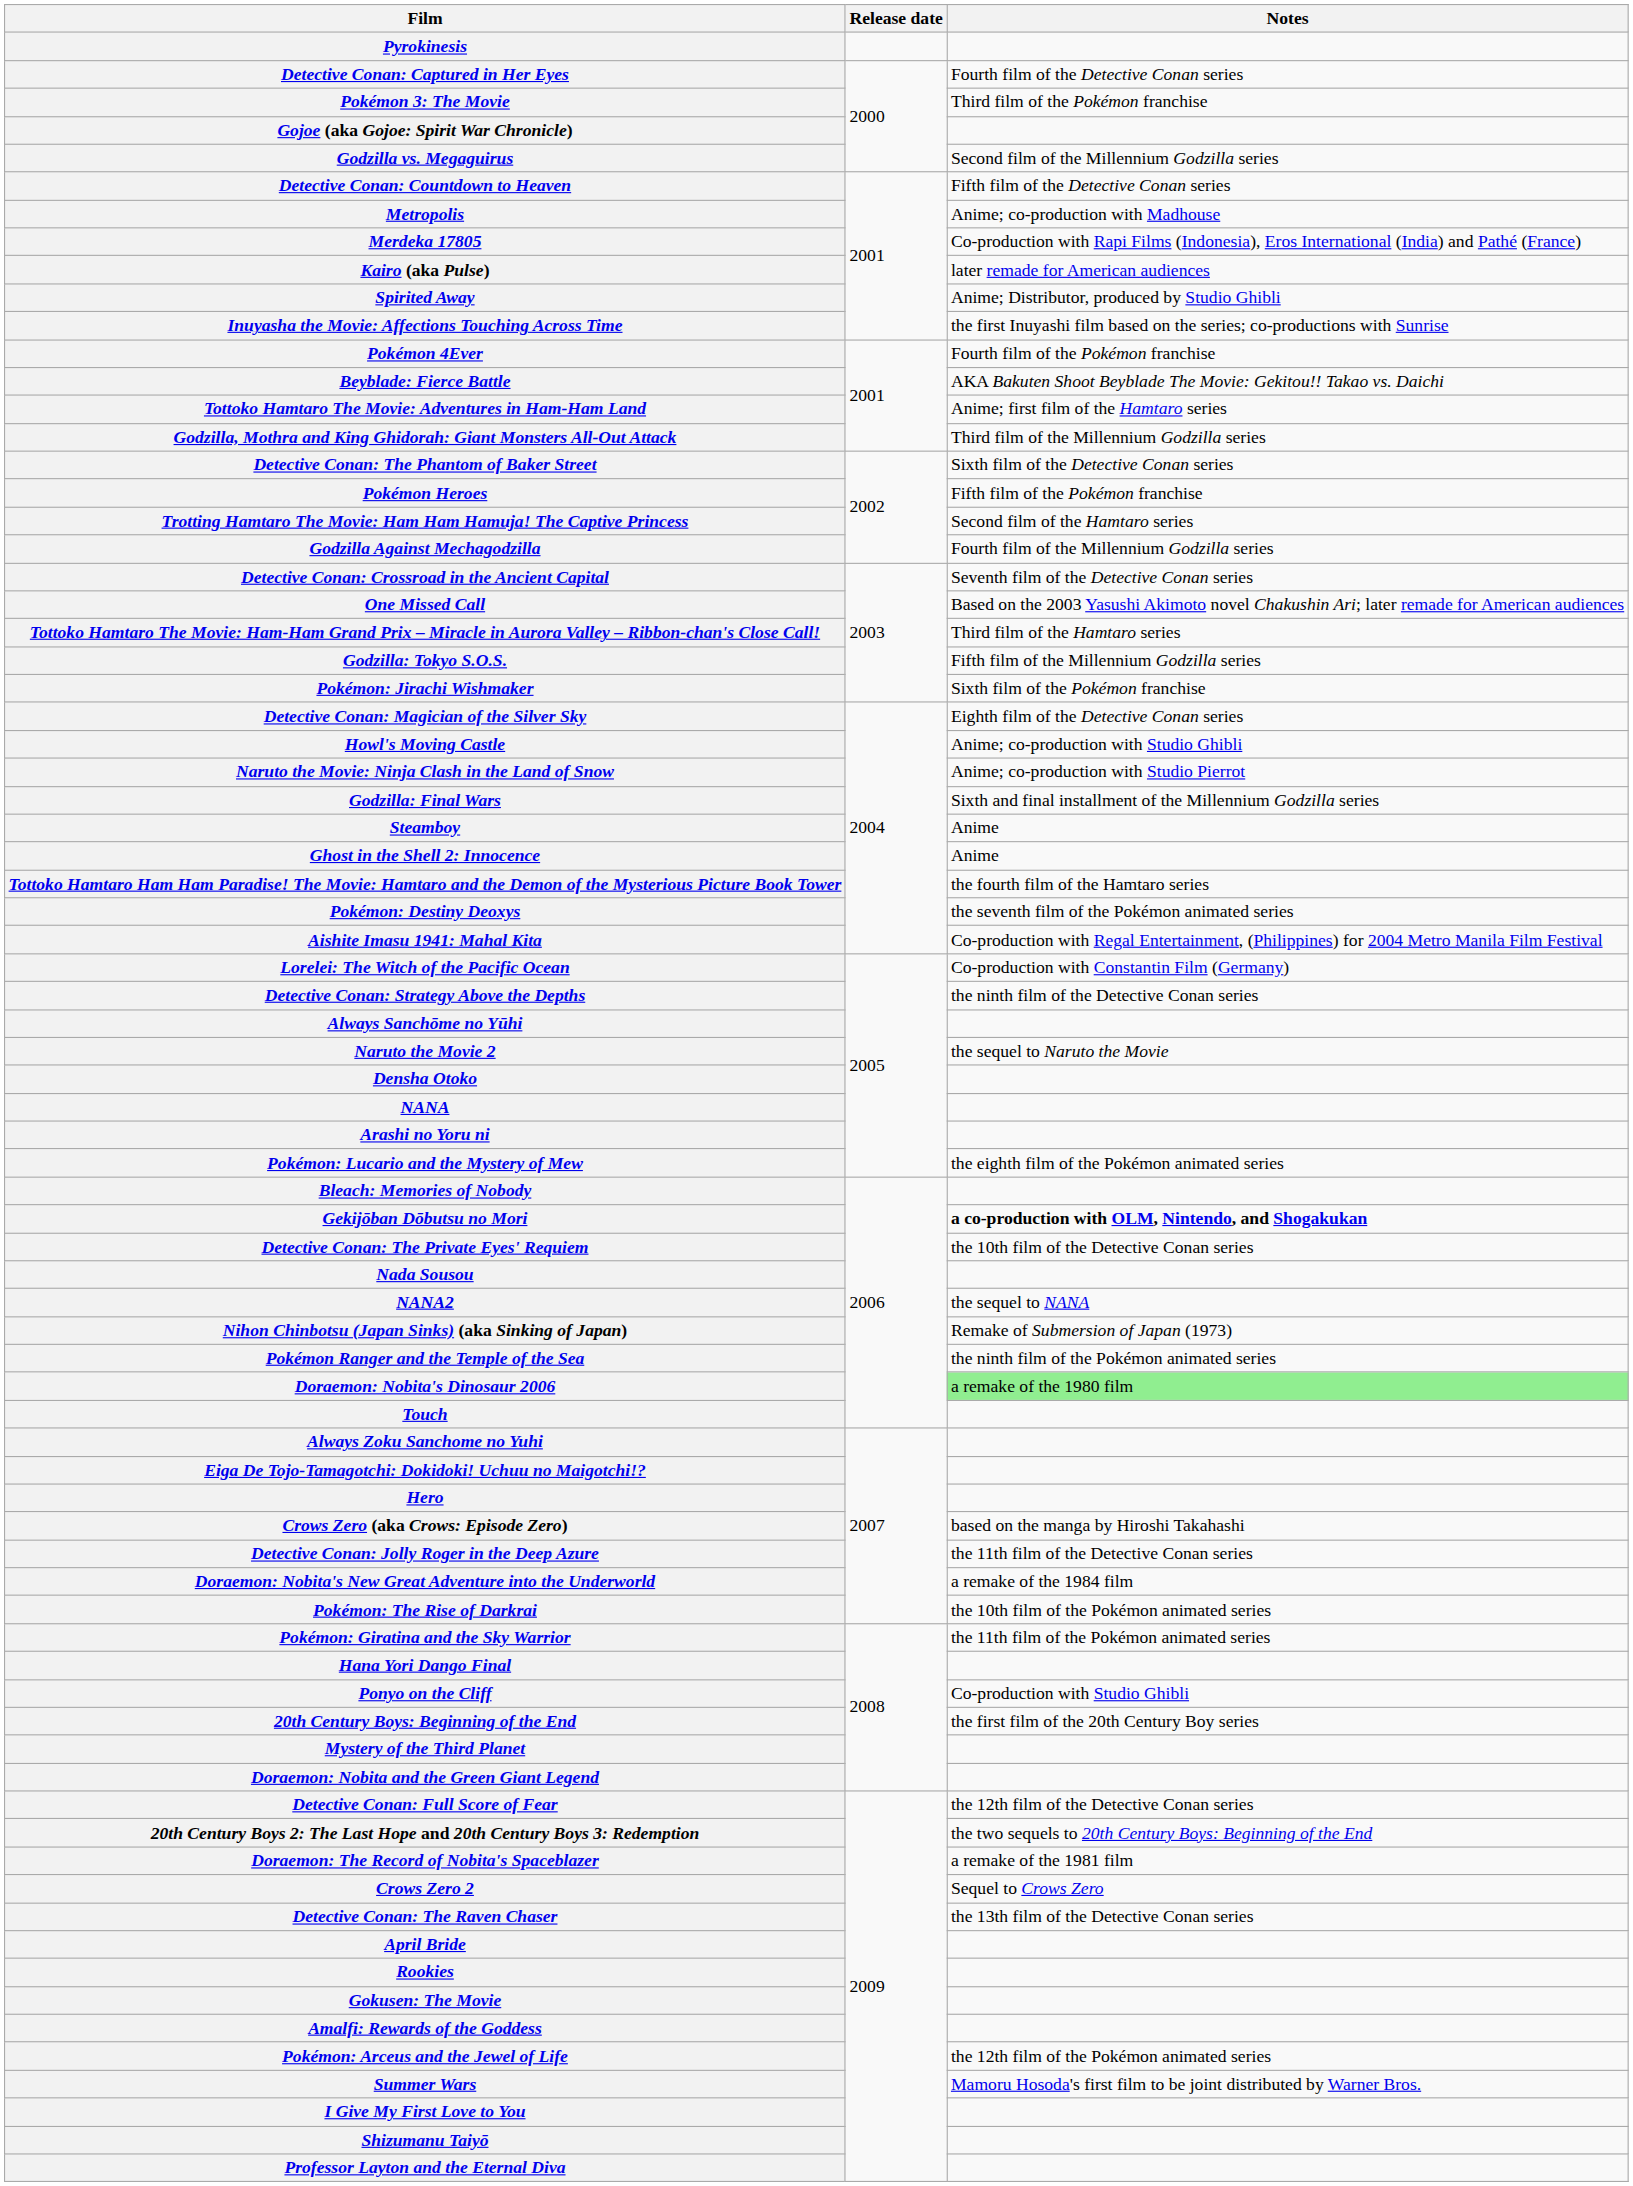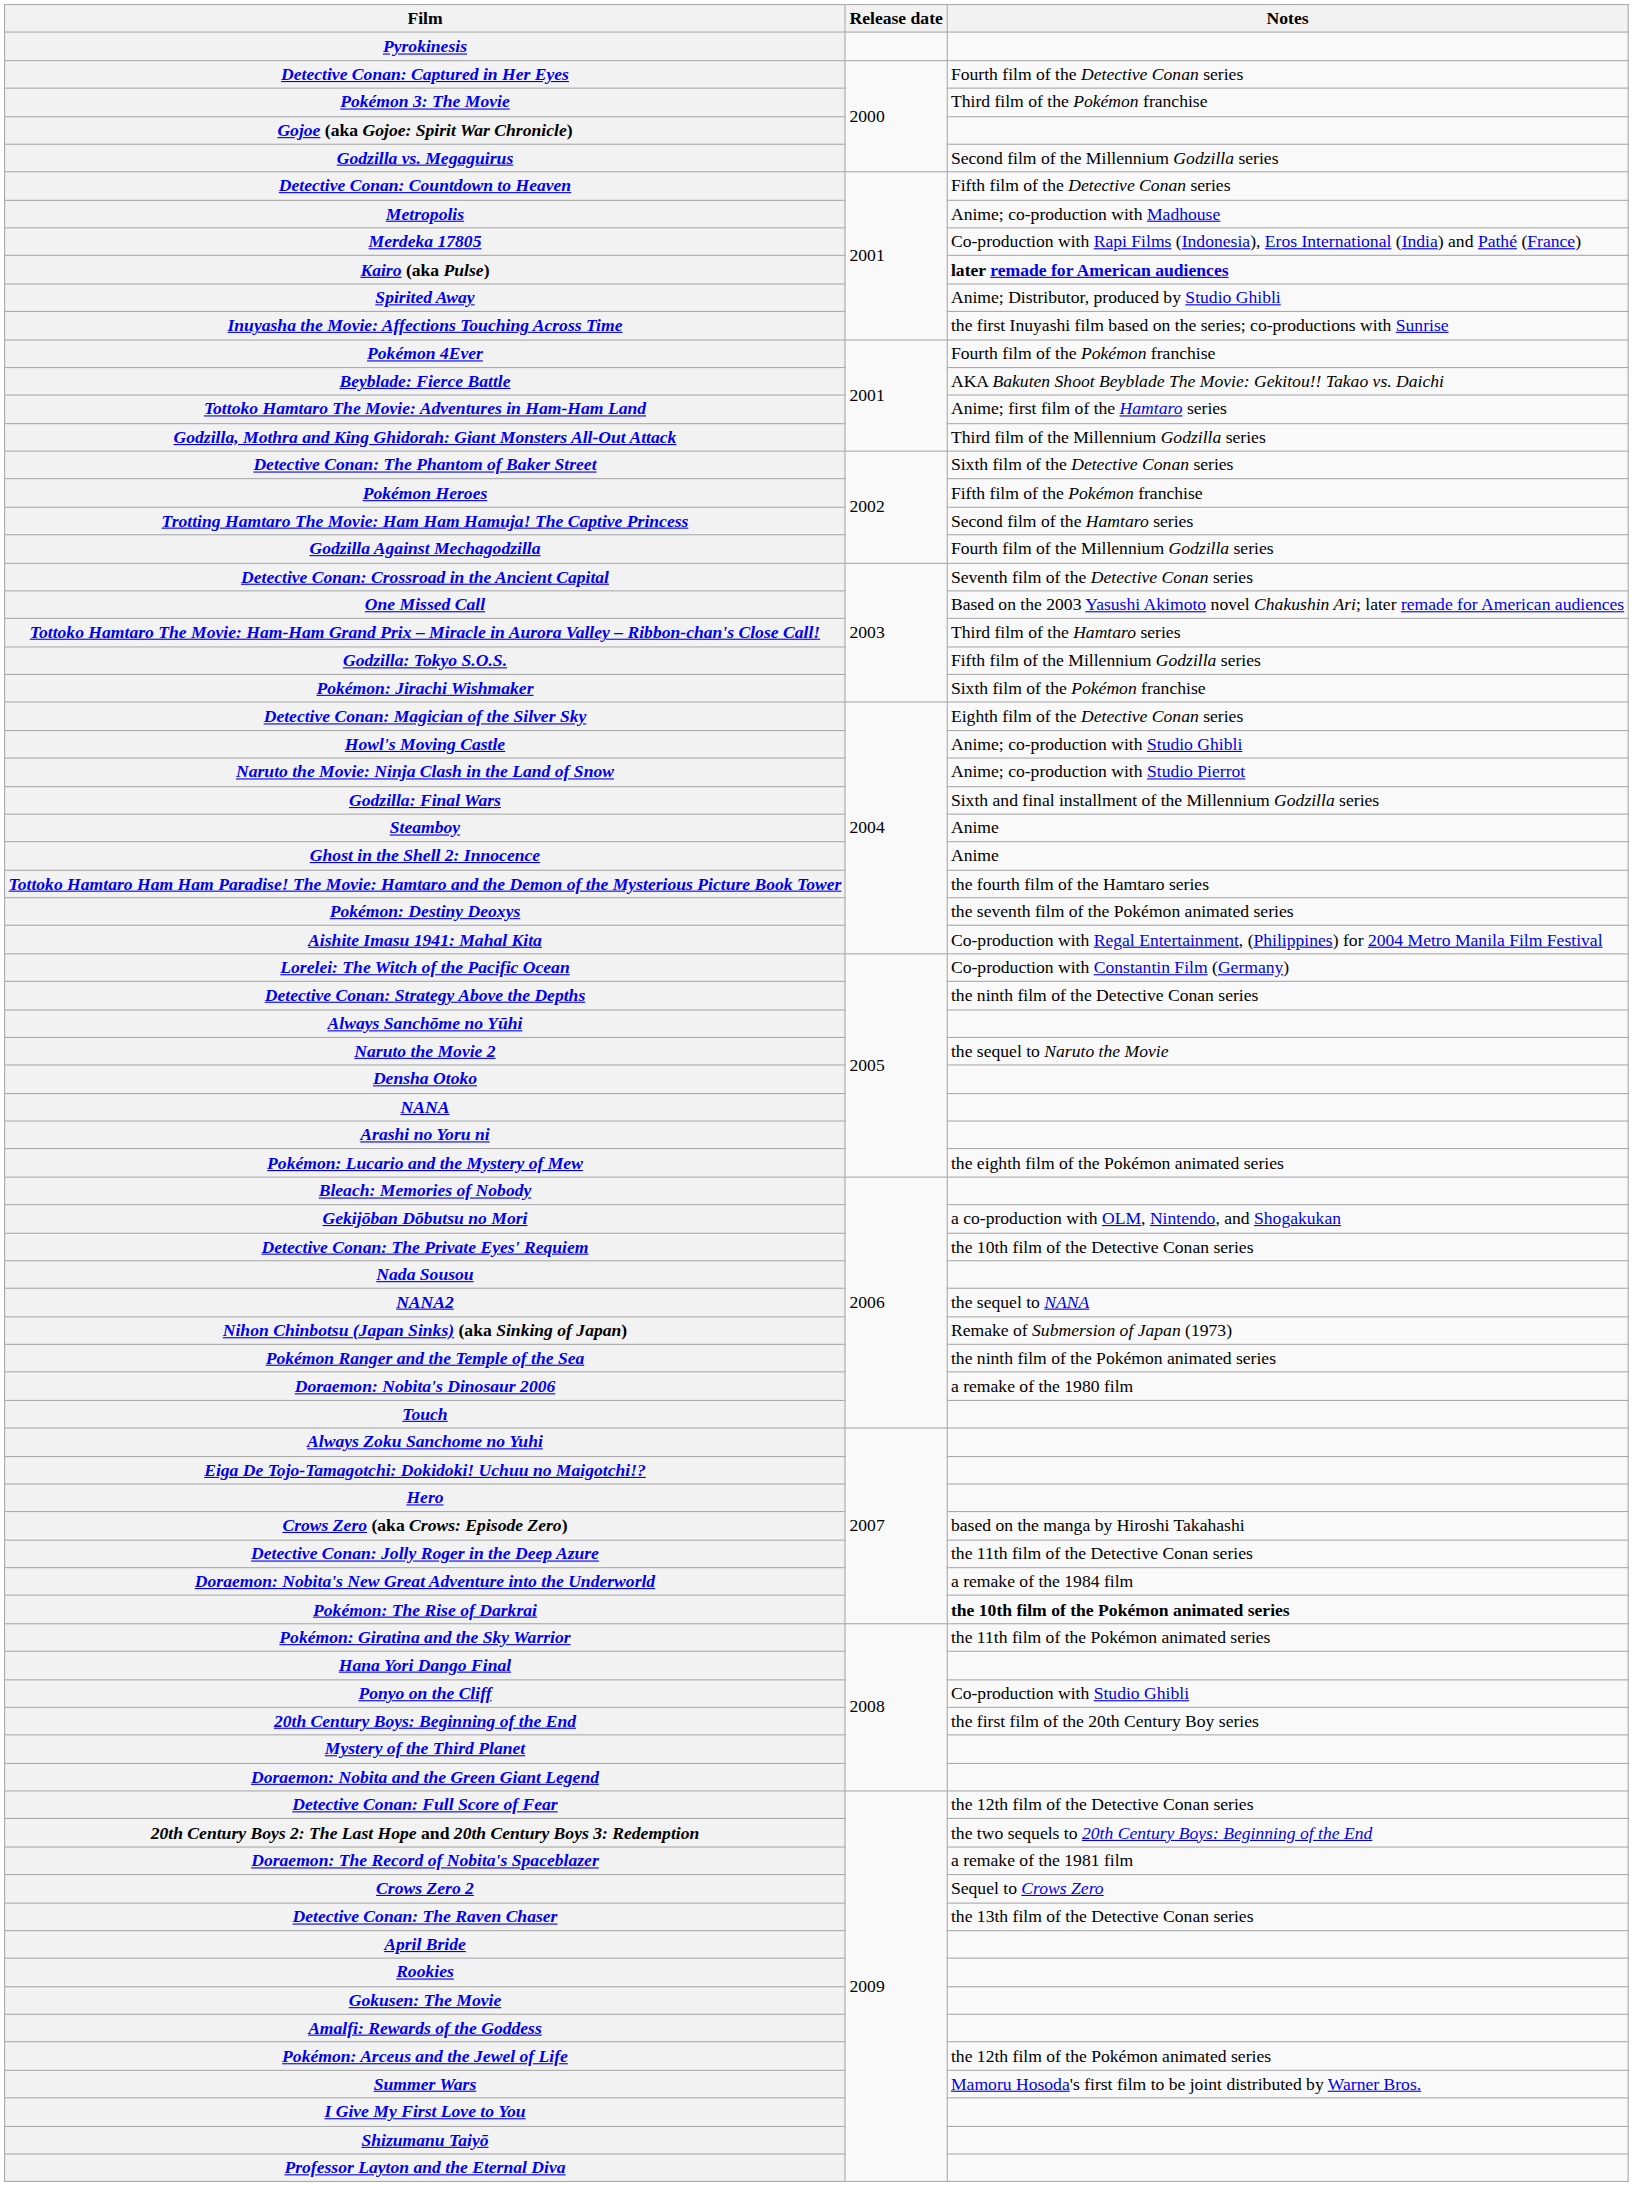(1080, 269) normal -> (1090, 269) bold
(1159, 1218) bold -> (1146, 1218) normal
(1042, 1386) lightgreen background -> (1042, 1386) no background
(1111, 1609) normal -> (1120, 1609) bold
